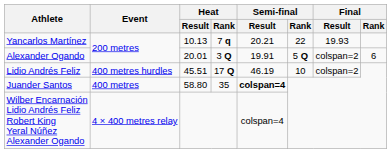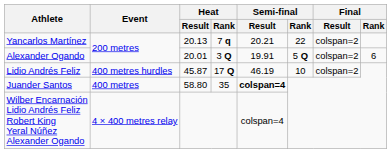(195, 41) 10.13 -> (195, 41) 20.13
(337, 41) 19.93 -> (337, 41) colspan=2
(195, 70) 45.51 -> (195, 70) 45.87
